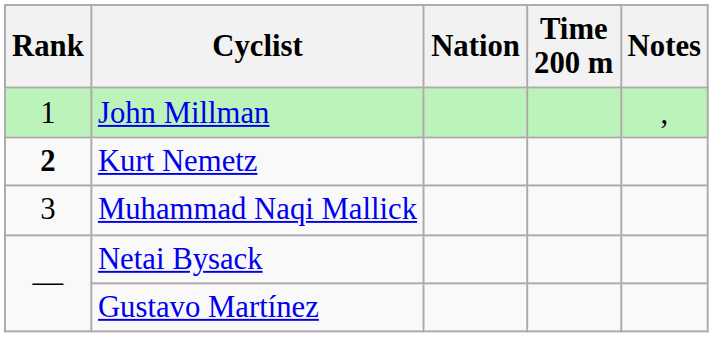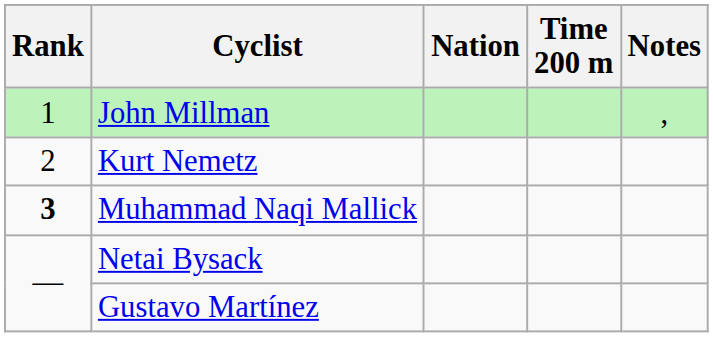(48, 160) bold -> (48, 160) normal
(48, 209) normal -> (48, 209) bold
